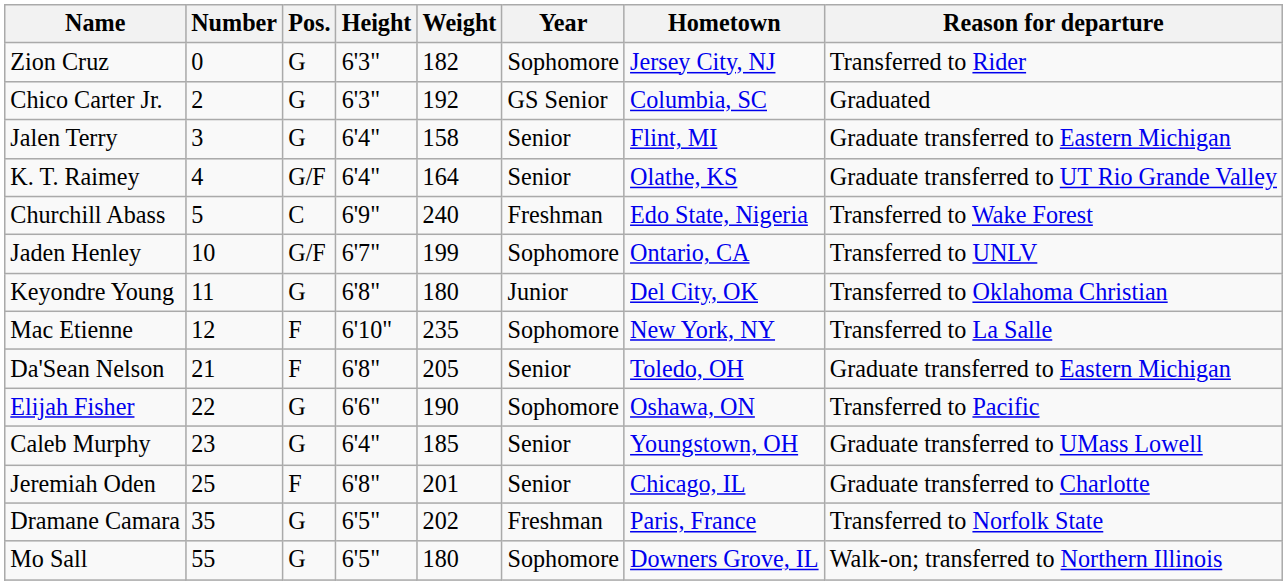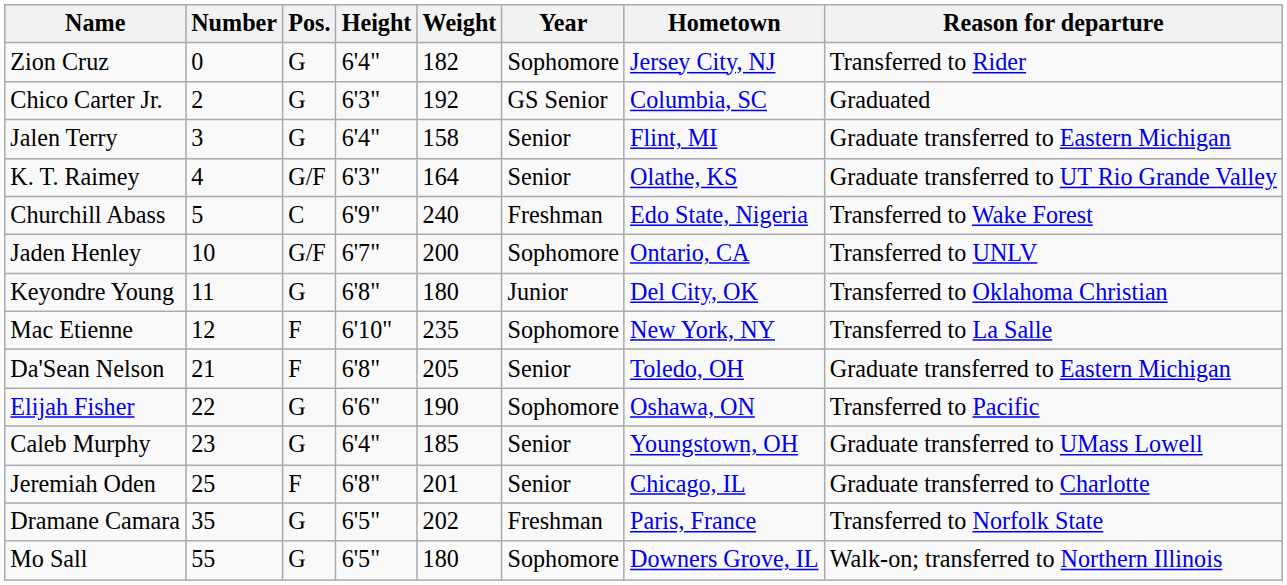(361, 61) 6'3" -> (361, 61) 6'4"
(361, 176) 6'4" -> (361, 176) 6'3"
(441, 253) 199 -> (441, 253) 200
